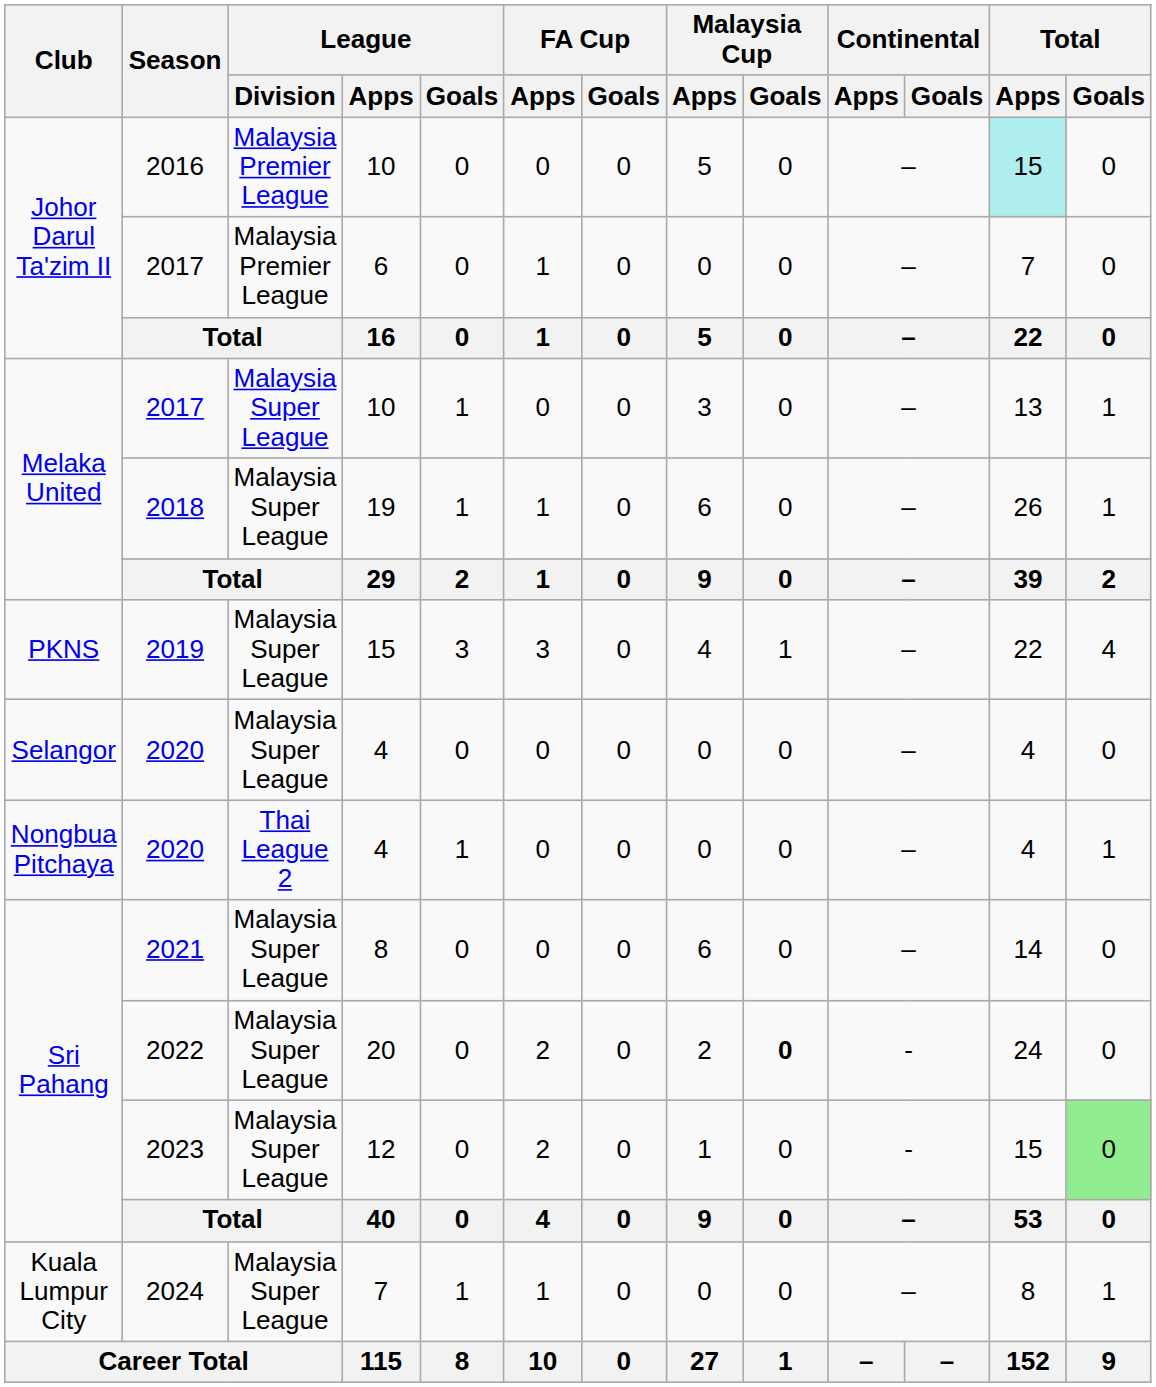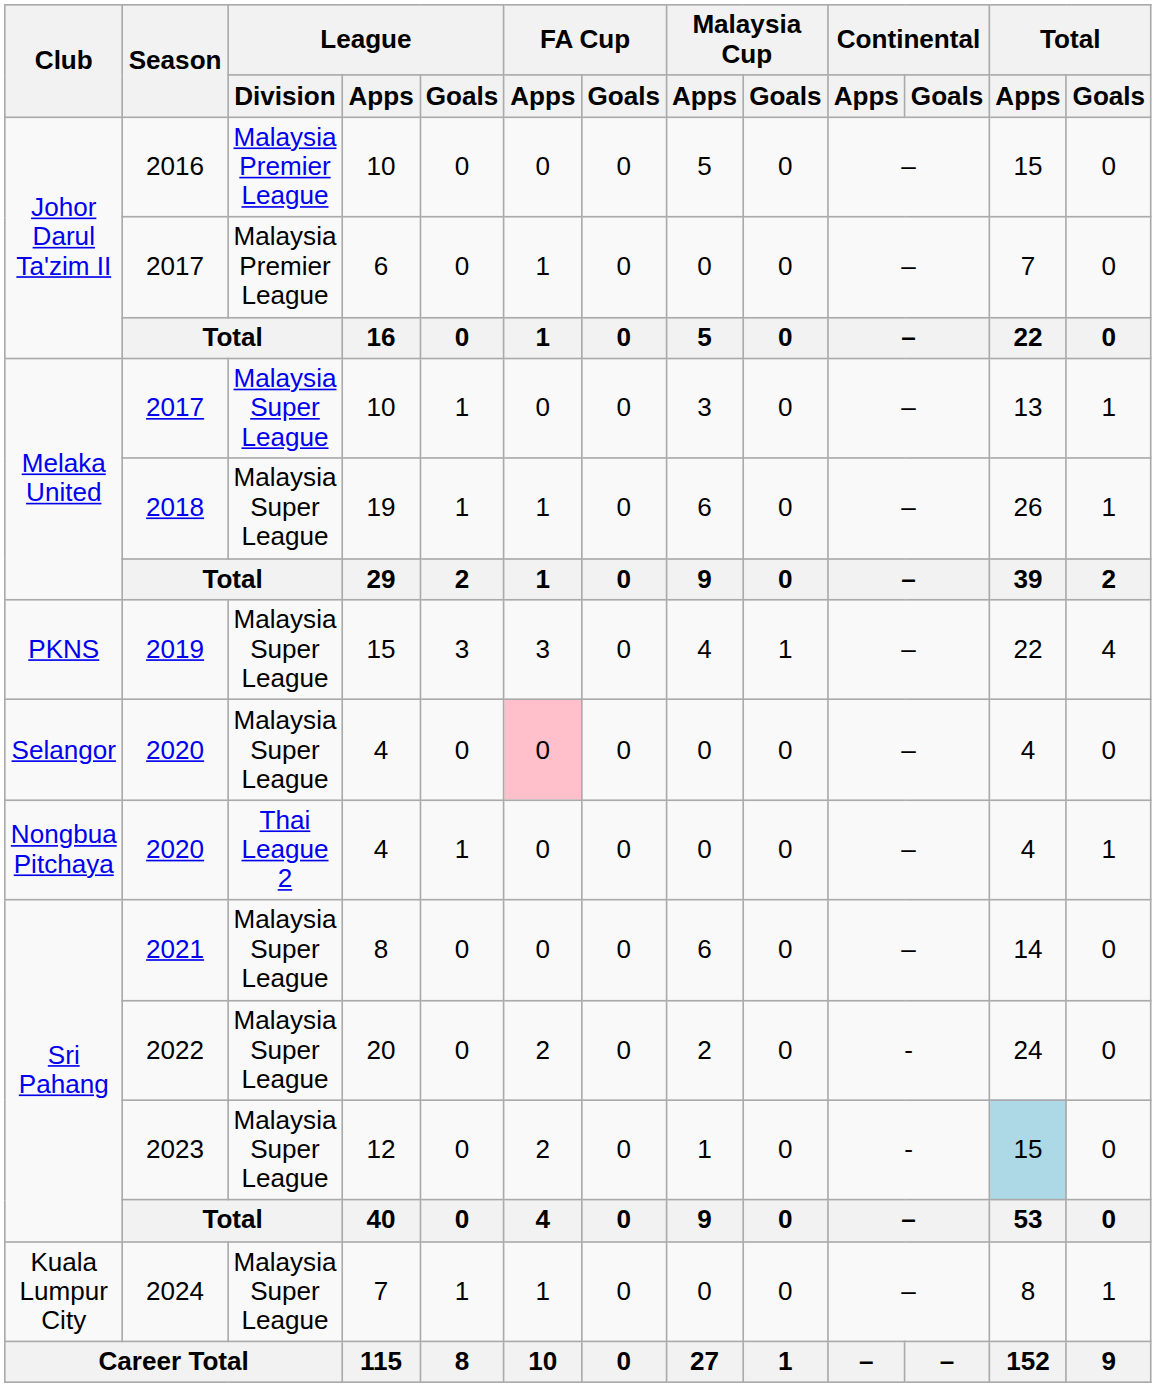(1028, 166) paleturquoise background -> (1028, 166) no background
(543, 749) no background -> (543, 749) pink background
(785, 1049) bold -> (785, 1049) normal
(1028, 1149) no background -> (1028, 1149) lightblue background
(1109, 1149) lightgreen background -> (1109, 1149) no background
